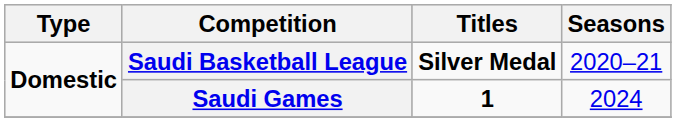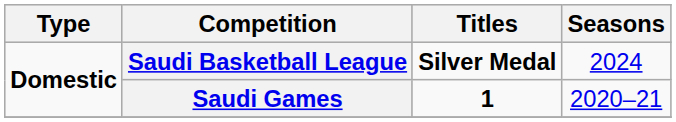(616, 61) 2020–21 -> (616, 61) 2024
(616, 99) 2024 -> (616, 99) 2020–21
